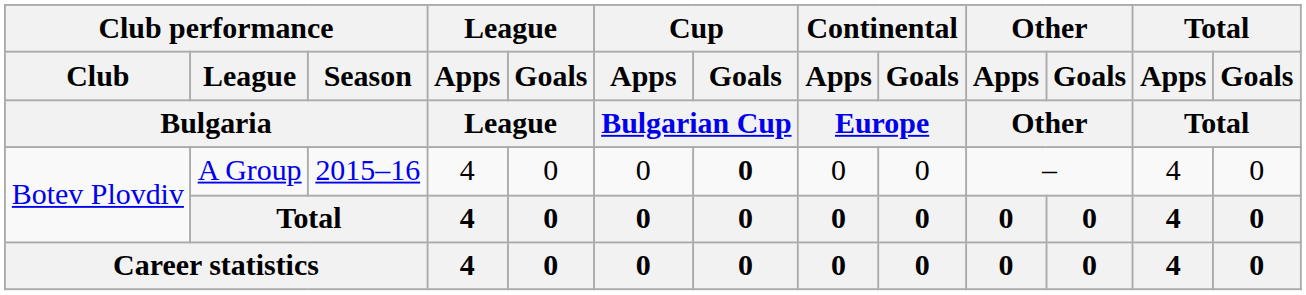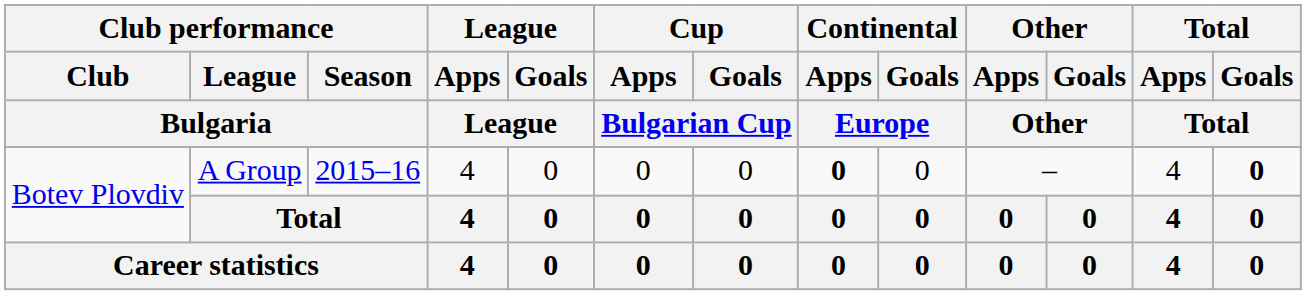(745, 170) bold -> (745, 170) normal
(839, 170) normal -> (839, 170) bold
(1257, 170) normal -> (1257, 170) bold
